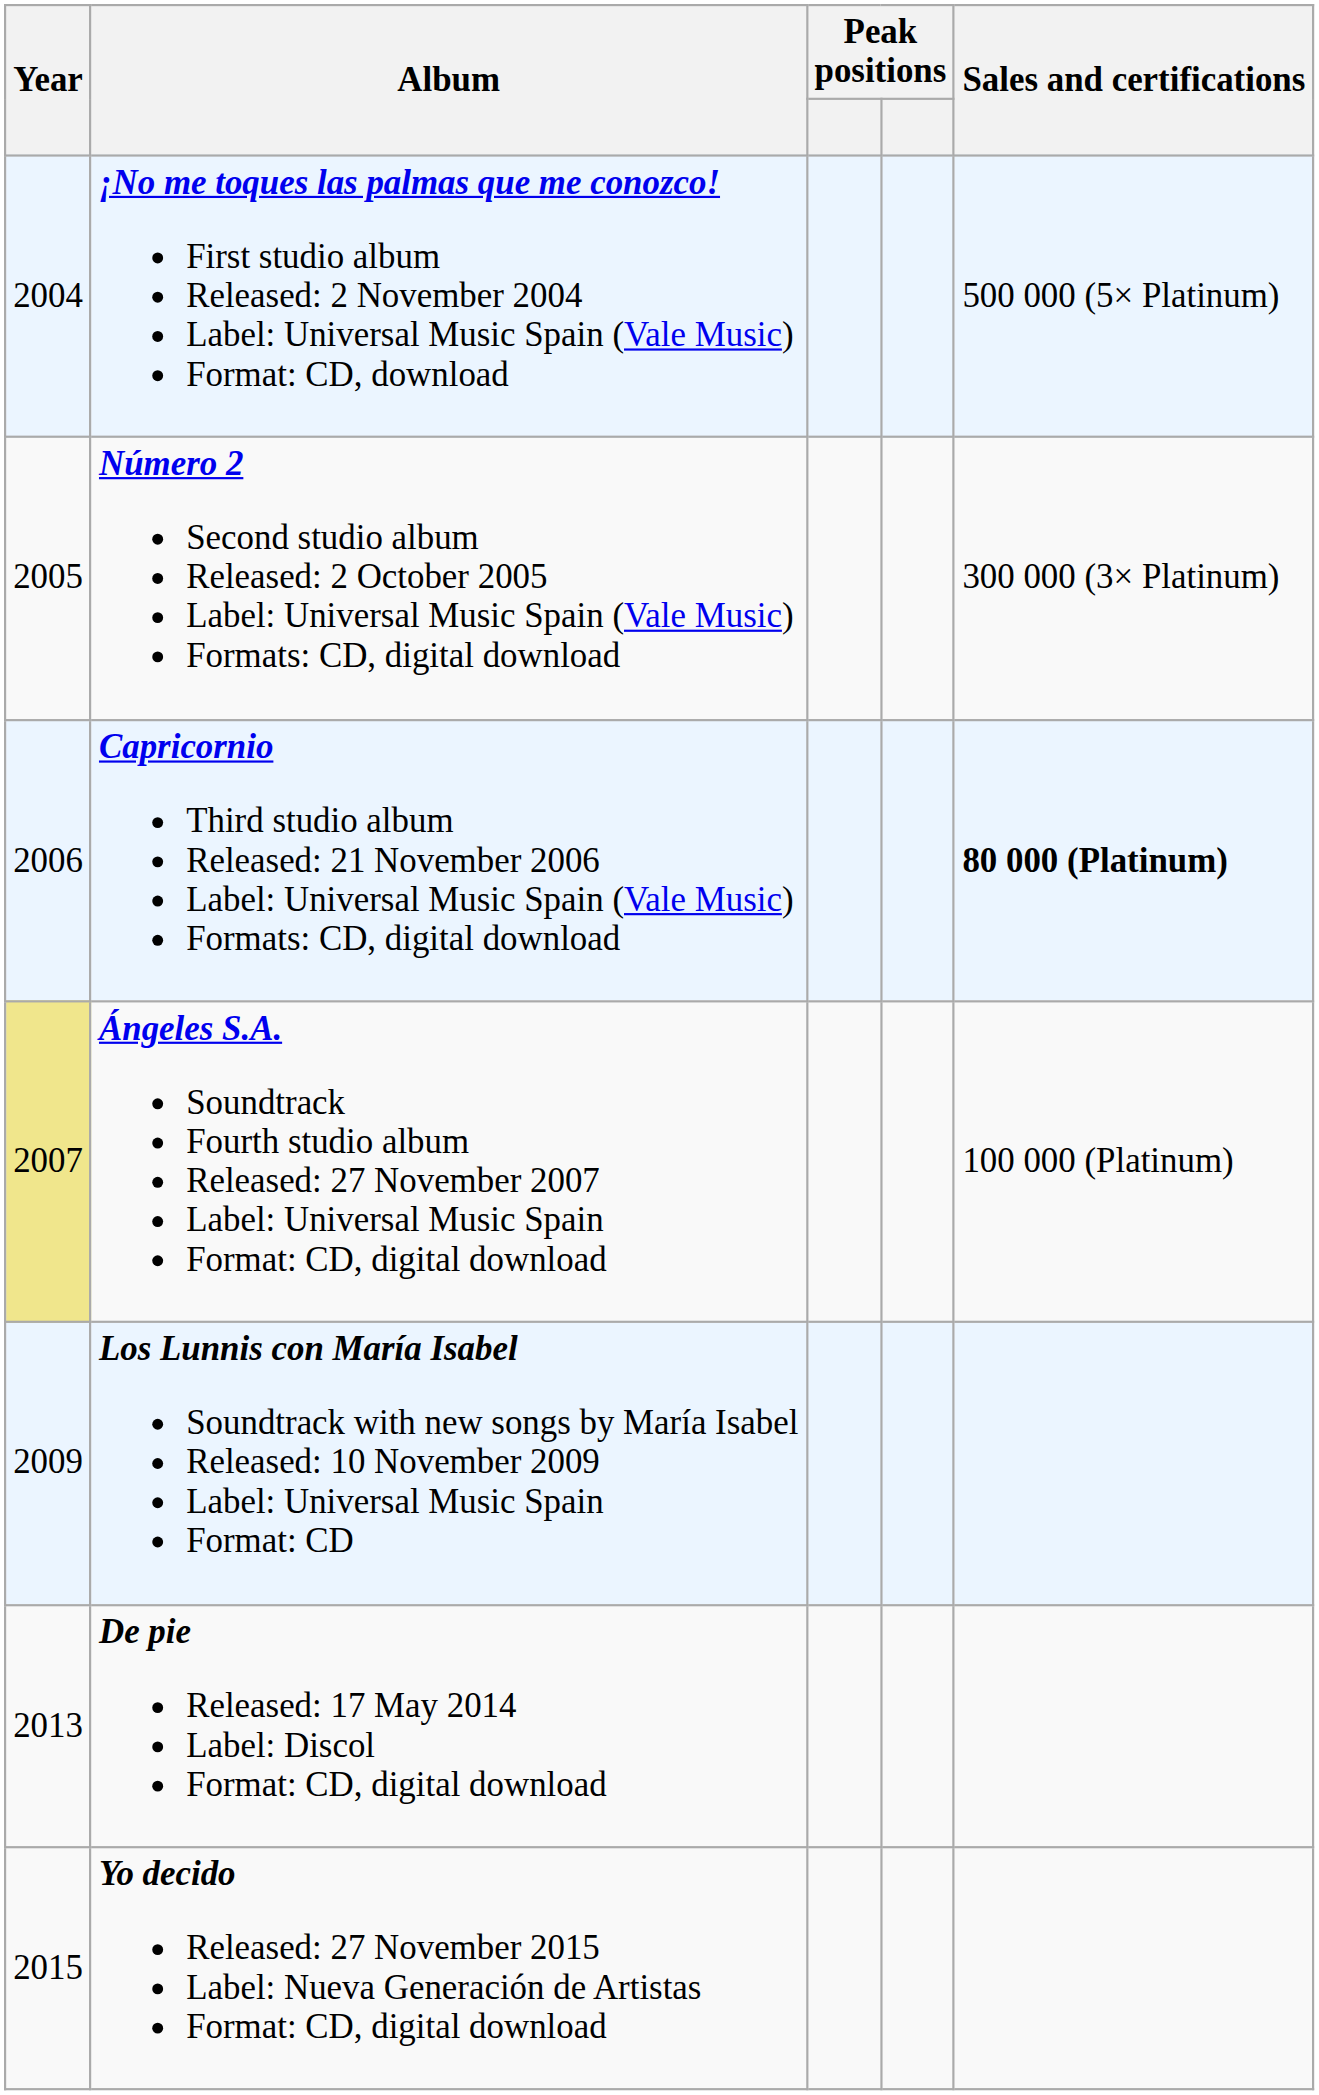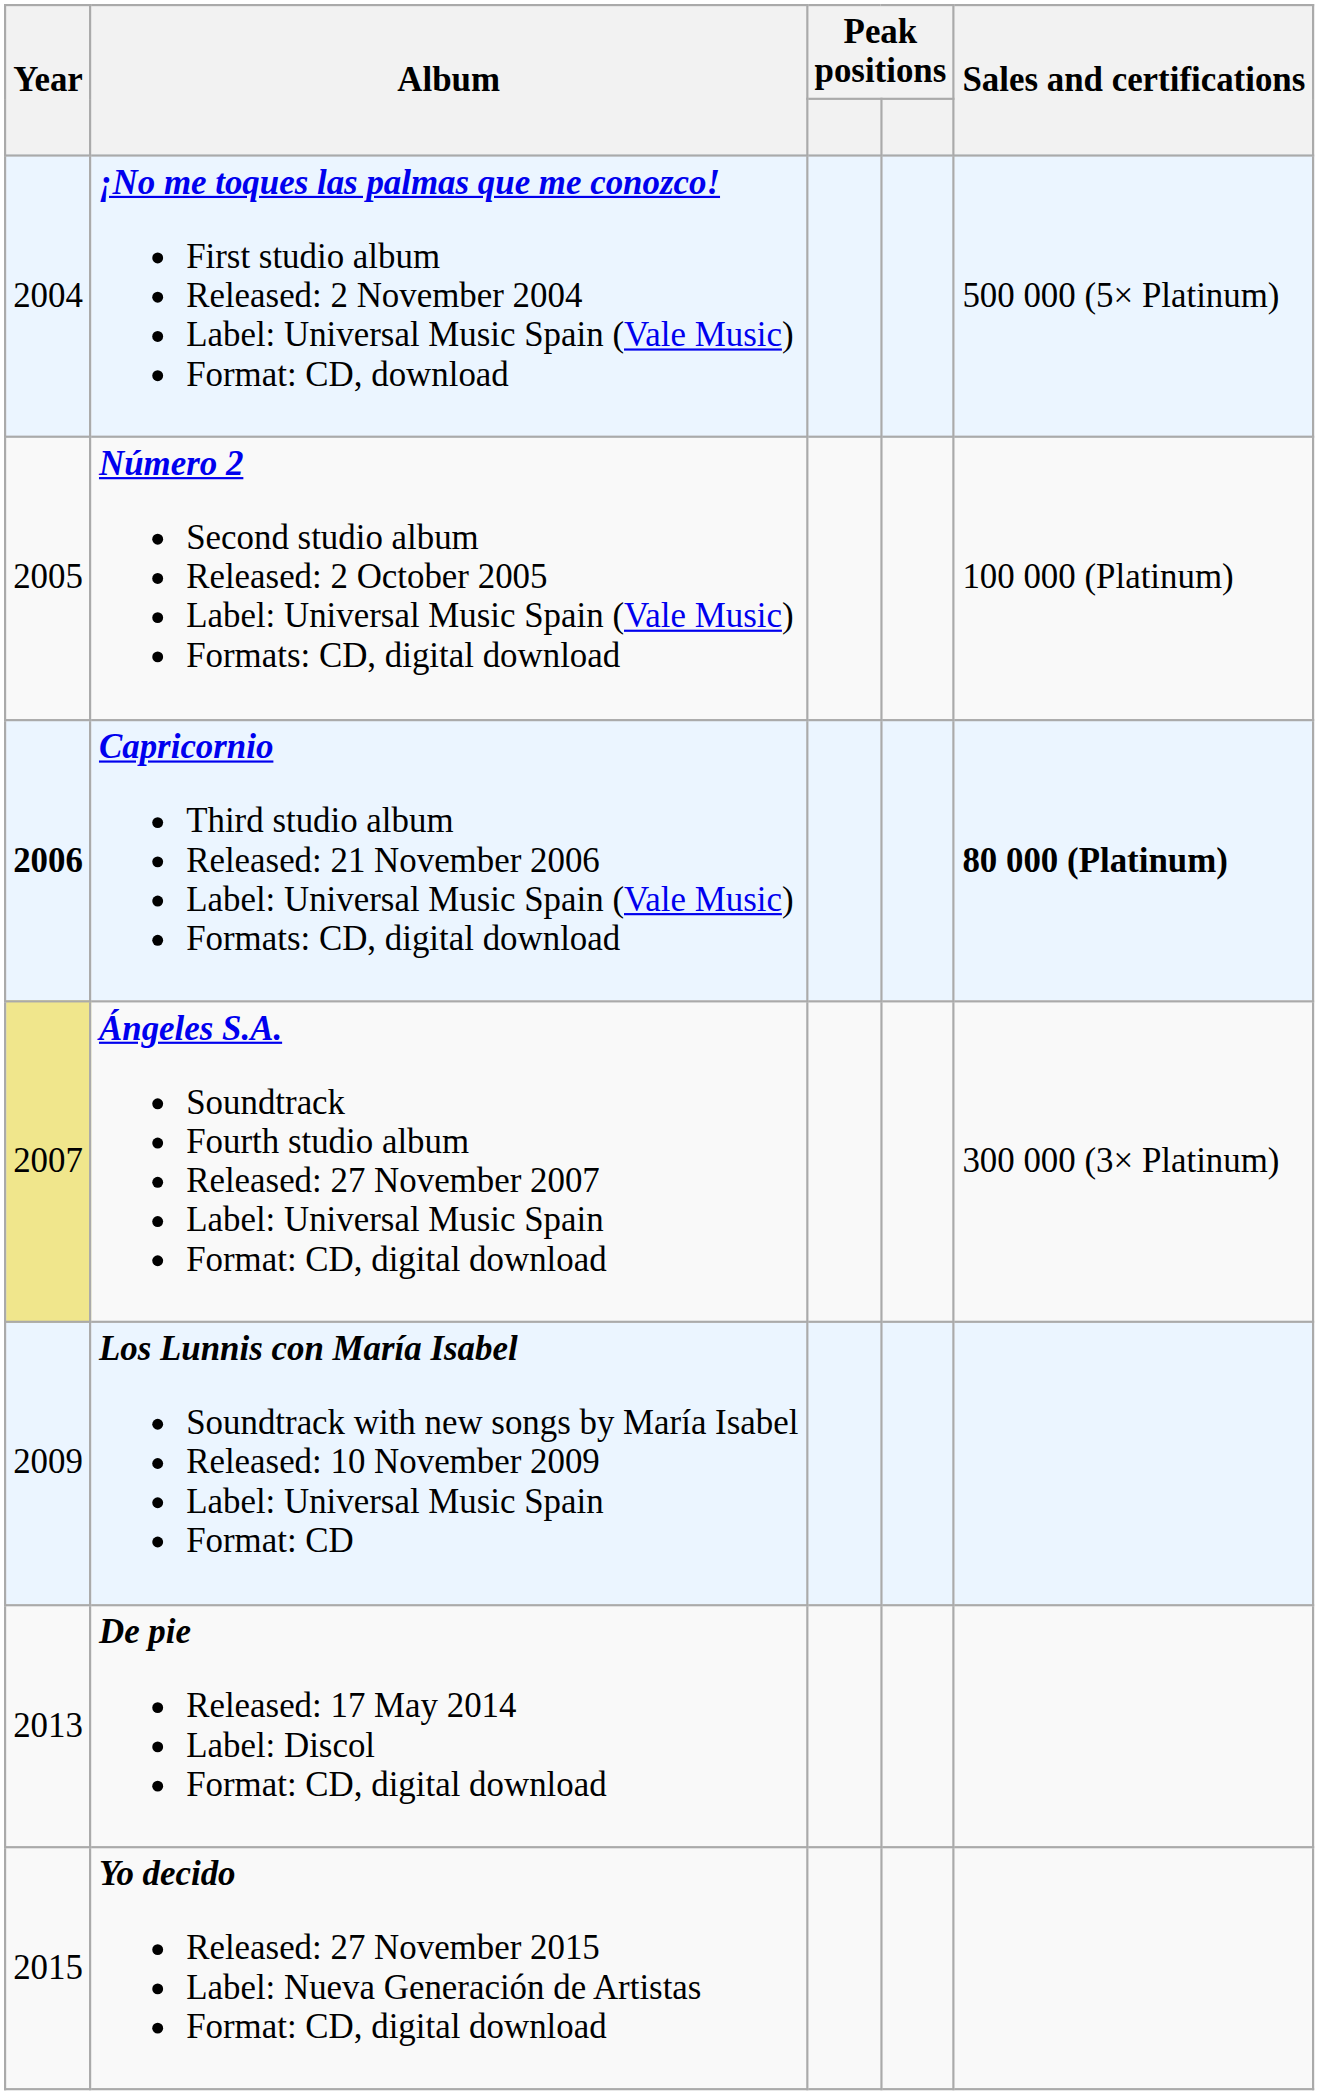(1121, 577) 300 000 (3× Platinum) -> (1098, 577) 100 000 (Platinum)
(48, 859) normal -> (48, 859) bold
(1098, 1161) 100 000 (Platinum) -> (1121, 1161) 300 000 (3× Platinum)
